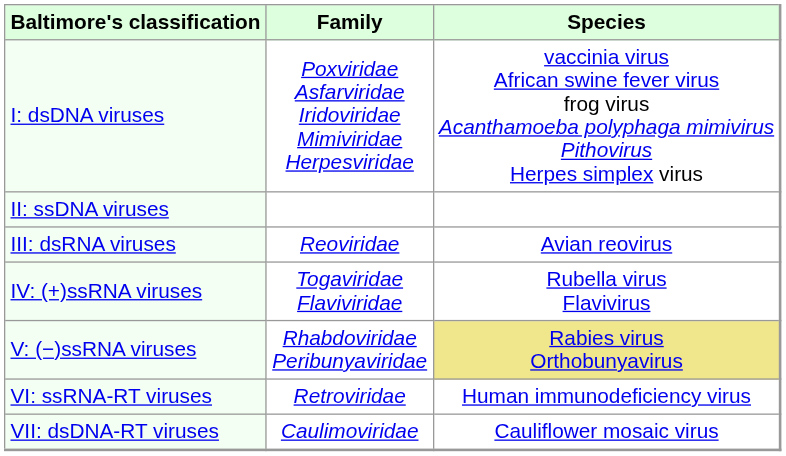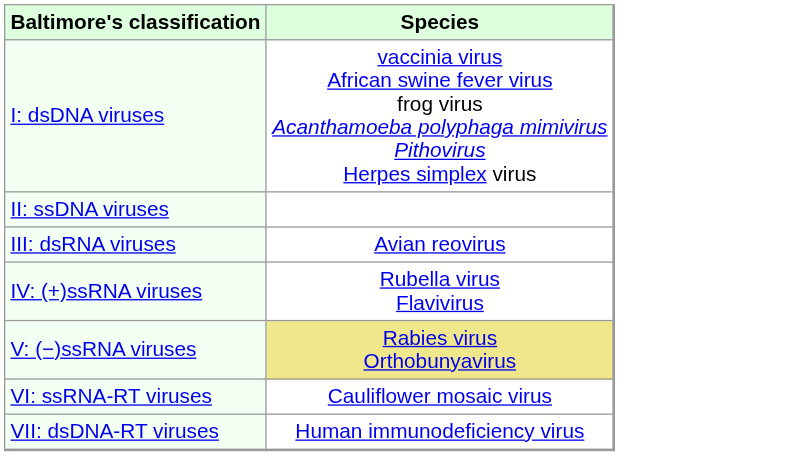- column: (350, 22)
(607, 396) Human immunodeficiency virus -> (440, 396) Cauliflower mosaic virus
(607, 431) Cauliflower mosaic virus -> (440, 431) Human immunodeficiency virus
